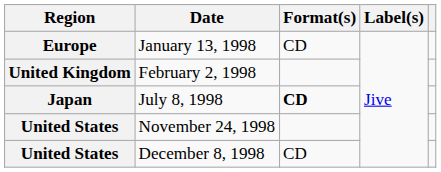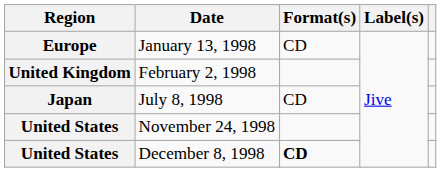(295, 99) bold -> (295, 99) normal
(295, 153) normal -> (295, 153) bold
